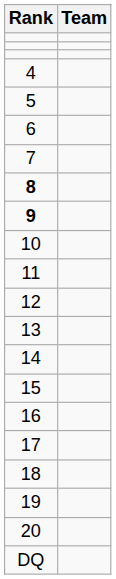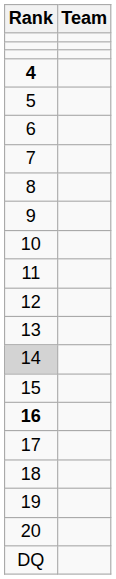(31, 72) normal -> (31, 72) bold
(31, 187) bold -> (31, 187) normal
(31, 215) bold -> (31, 215) normal
(31, 359) no background -> (31, 359) lightgrey background
(31, 416) normal -> (31, 416) bold
